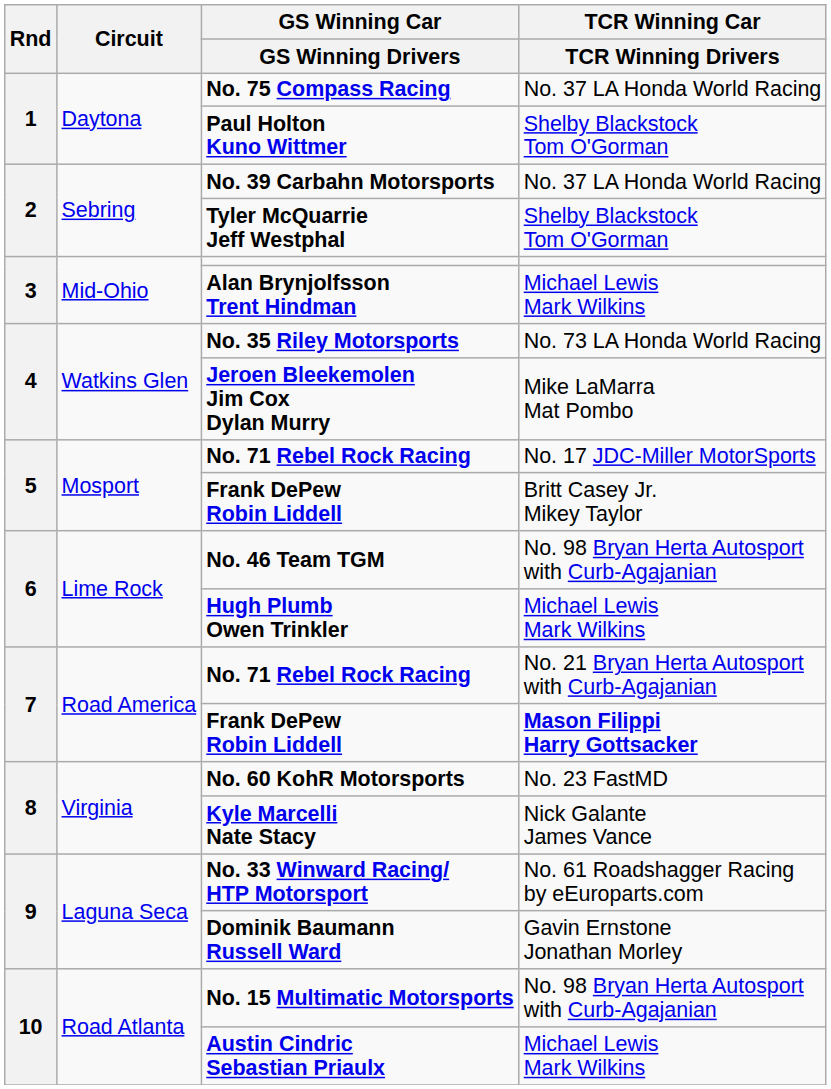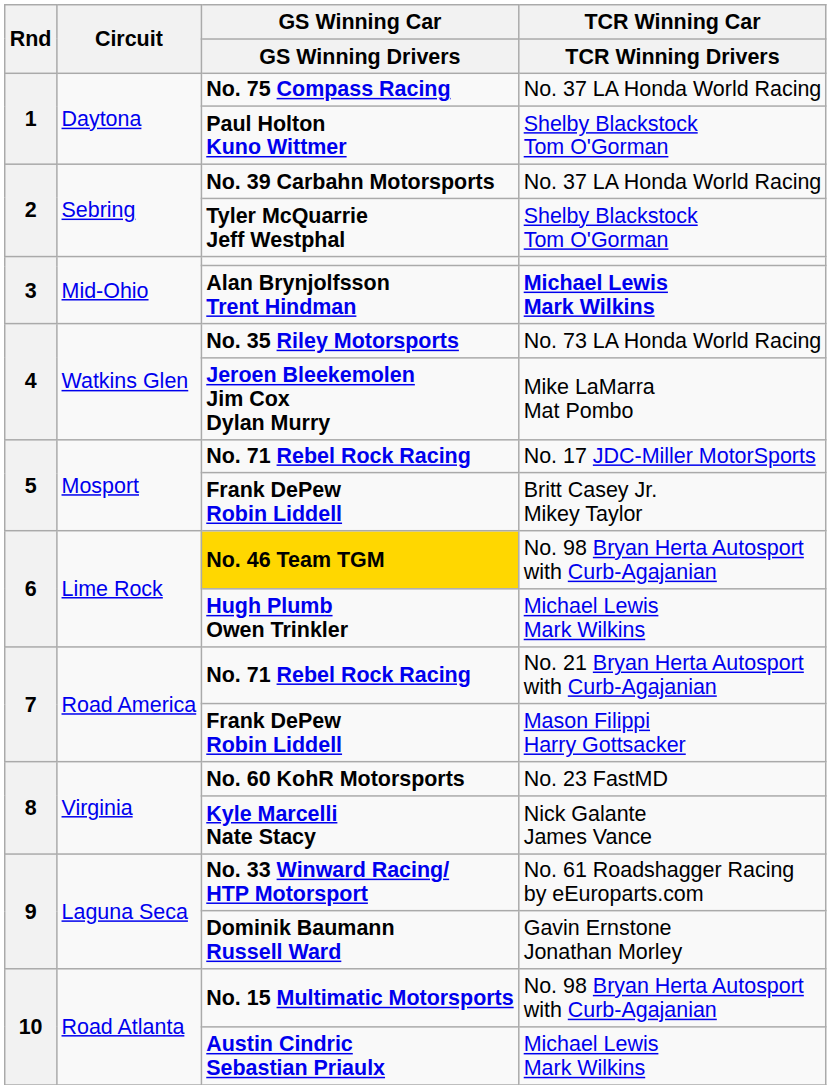(591, 295) normal -> (596, 295) bold
(295, 560) no background -> (295, 560) gold background
(611, 733) bold -> (605, 733) normal
